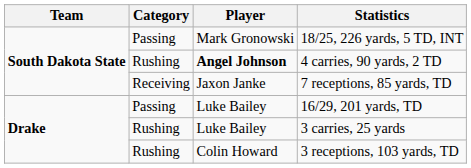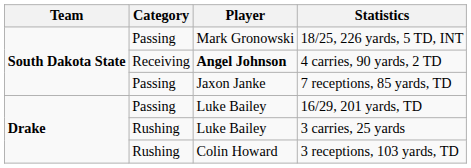(156, 61) Rushing -> (161, 61) Receiving
(161, 83) Receiving -> (154, 83) Passing
